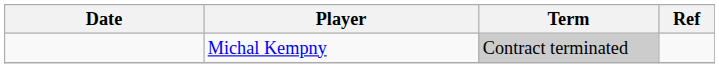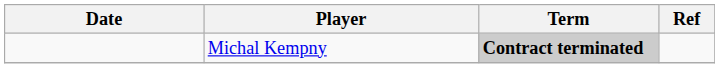(555, 47) normal -> (563, 47) bold
